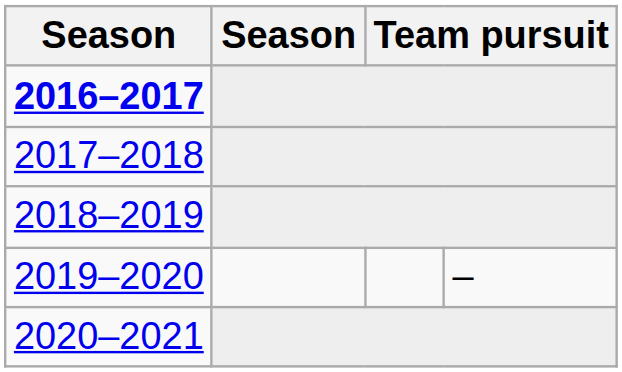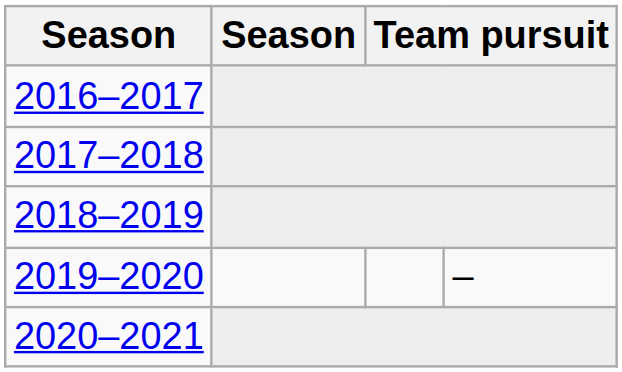(109, 95) bold -> (109, 95) normal
